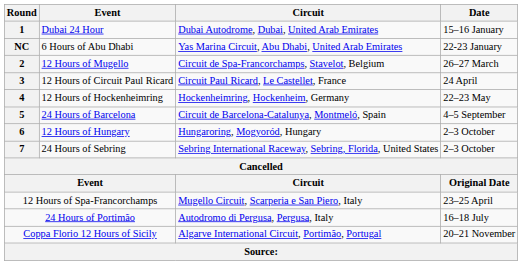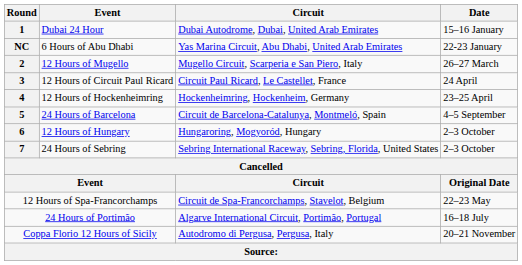(281, 63) Circuit de Spa-Francorchamps, Stavelot, Belgium -> (270, 63) Mugello Circuit, Scarperia e San Piero, Italy
(467, 97) 22–23 May -> (468, 97) 23–25 April
(270, 200) Mugello Circuit, Scarperia e San Piero, Italy -> (281, 200) Circuit de Spa-Francorchamps, Stavelot, Belgium
(468, 200) 23–25 April -> (467, 200) 22–23 May
(256, 217) Autodromo di Pergusa, Pergusa, Italy -> (280, 217) Algarve International Circuit, Portimão, Portugal
(280, 234) Algarve International Circuit, Portimão, Portugal -> (256, 234) Autodromo di Pergusa, Pergusa, Italy
